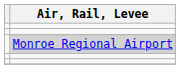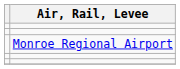(93, 44) lightgrey background -> (93, 44) no background
